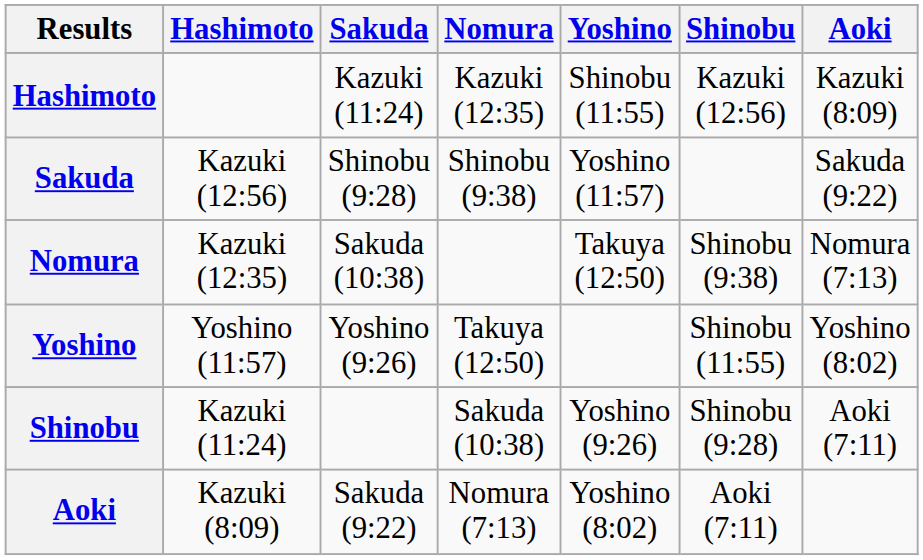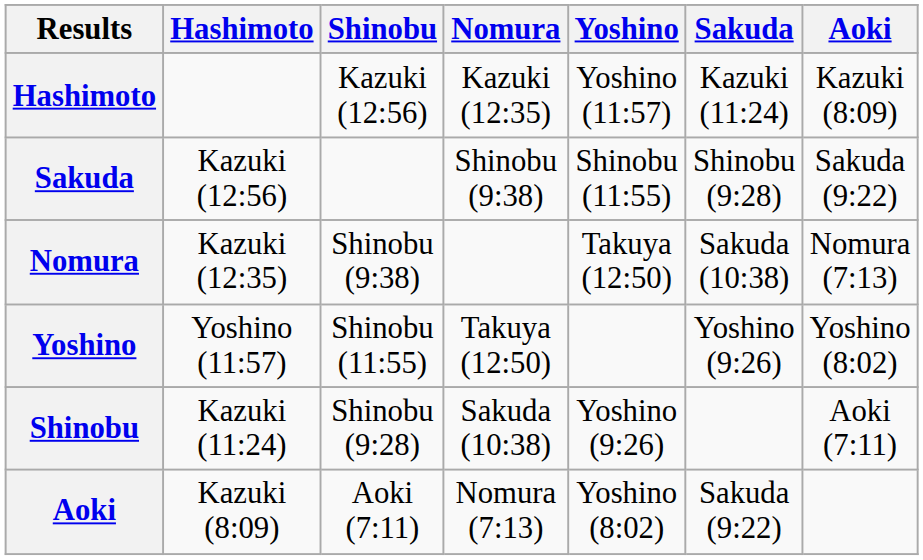columns swapped: (741, 28) <-> (379, 28)
(620, 94) Shinobu (11:55) -> (627, 94) Yoshino (11:57)
(620, 178) Yoshino (11:57) -> (627, 178) Shinobu (11:55)
